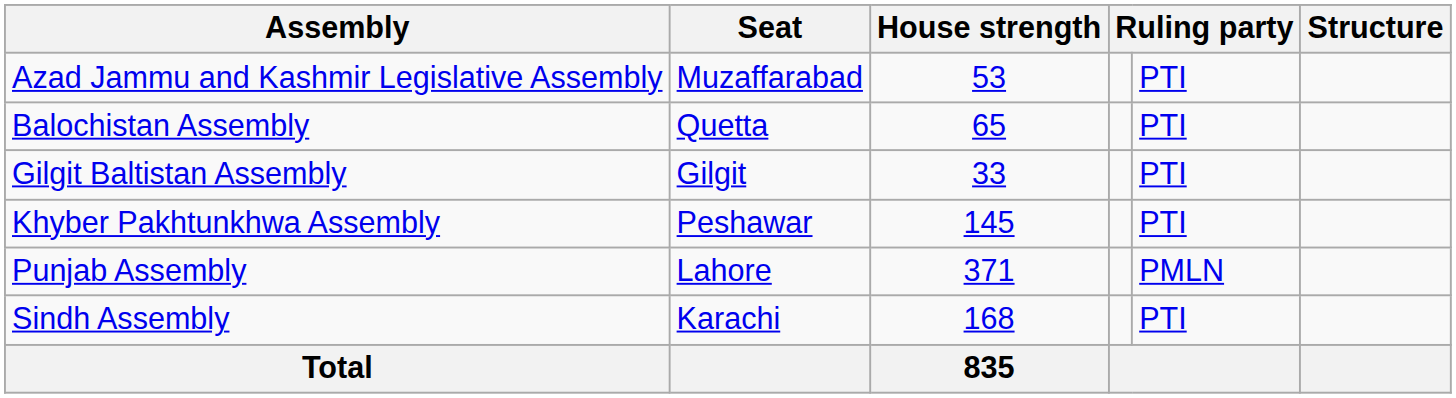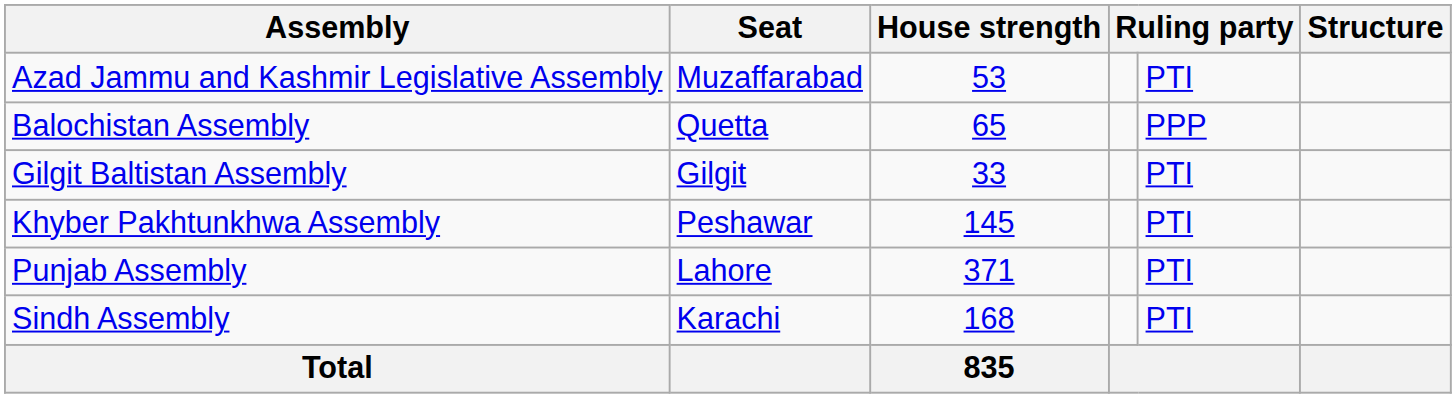(1163, 125) PTI -> (1176, 125) PPP
(1182, 271) PMLN -> (1169, 271) PTI
